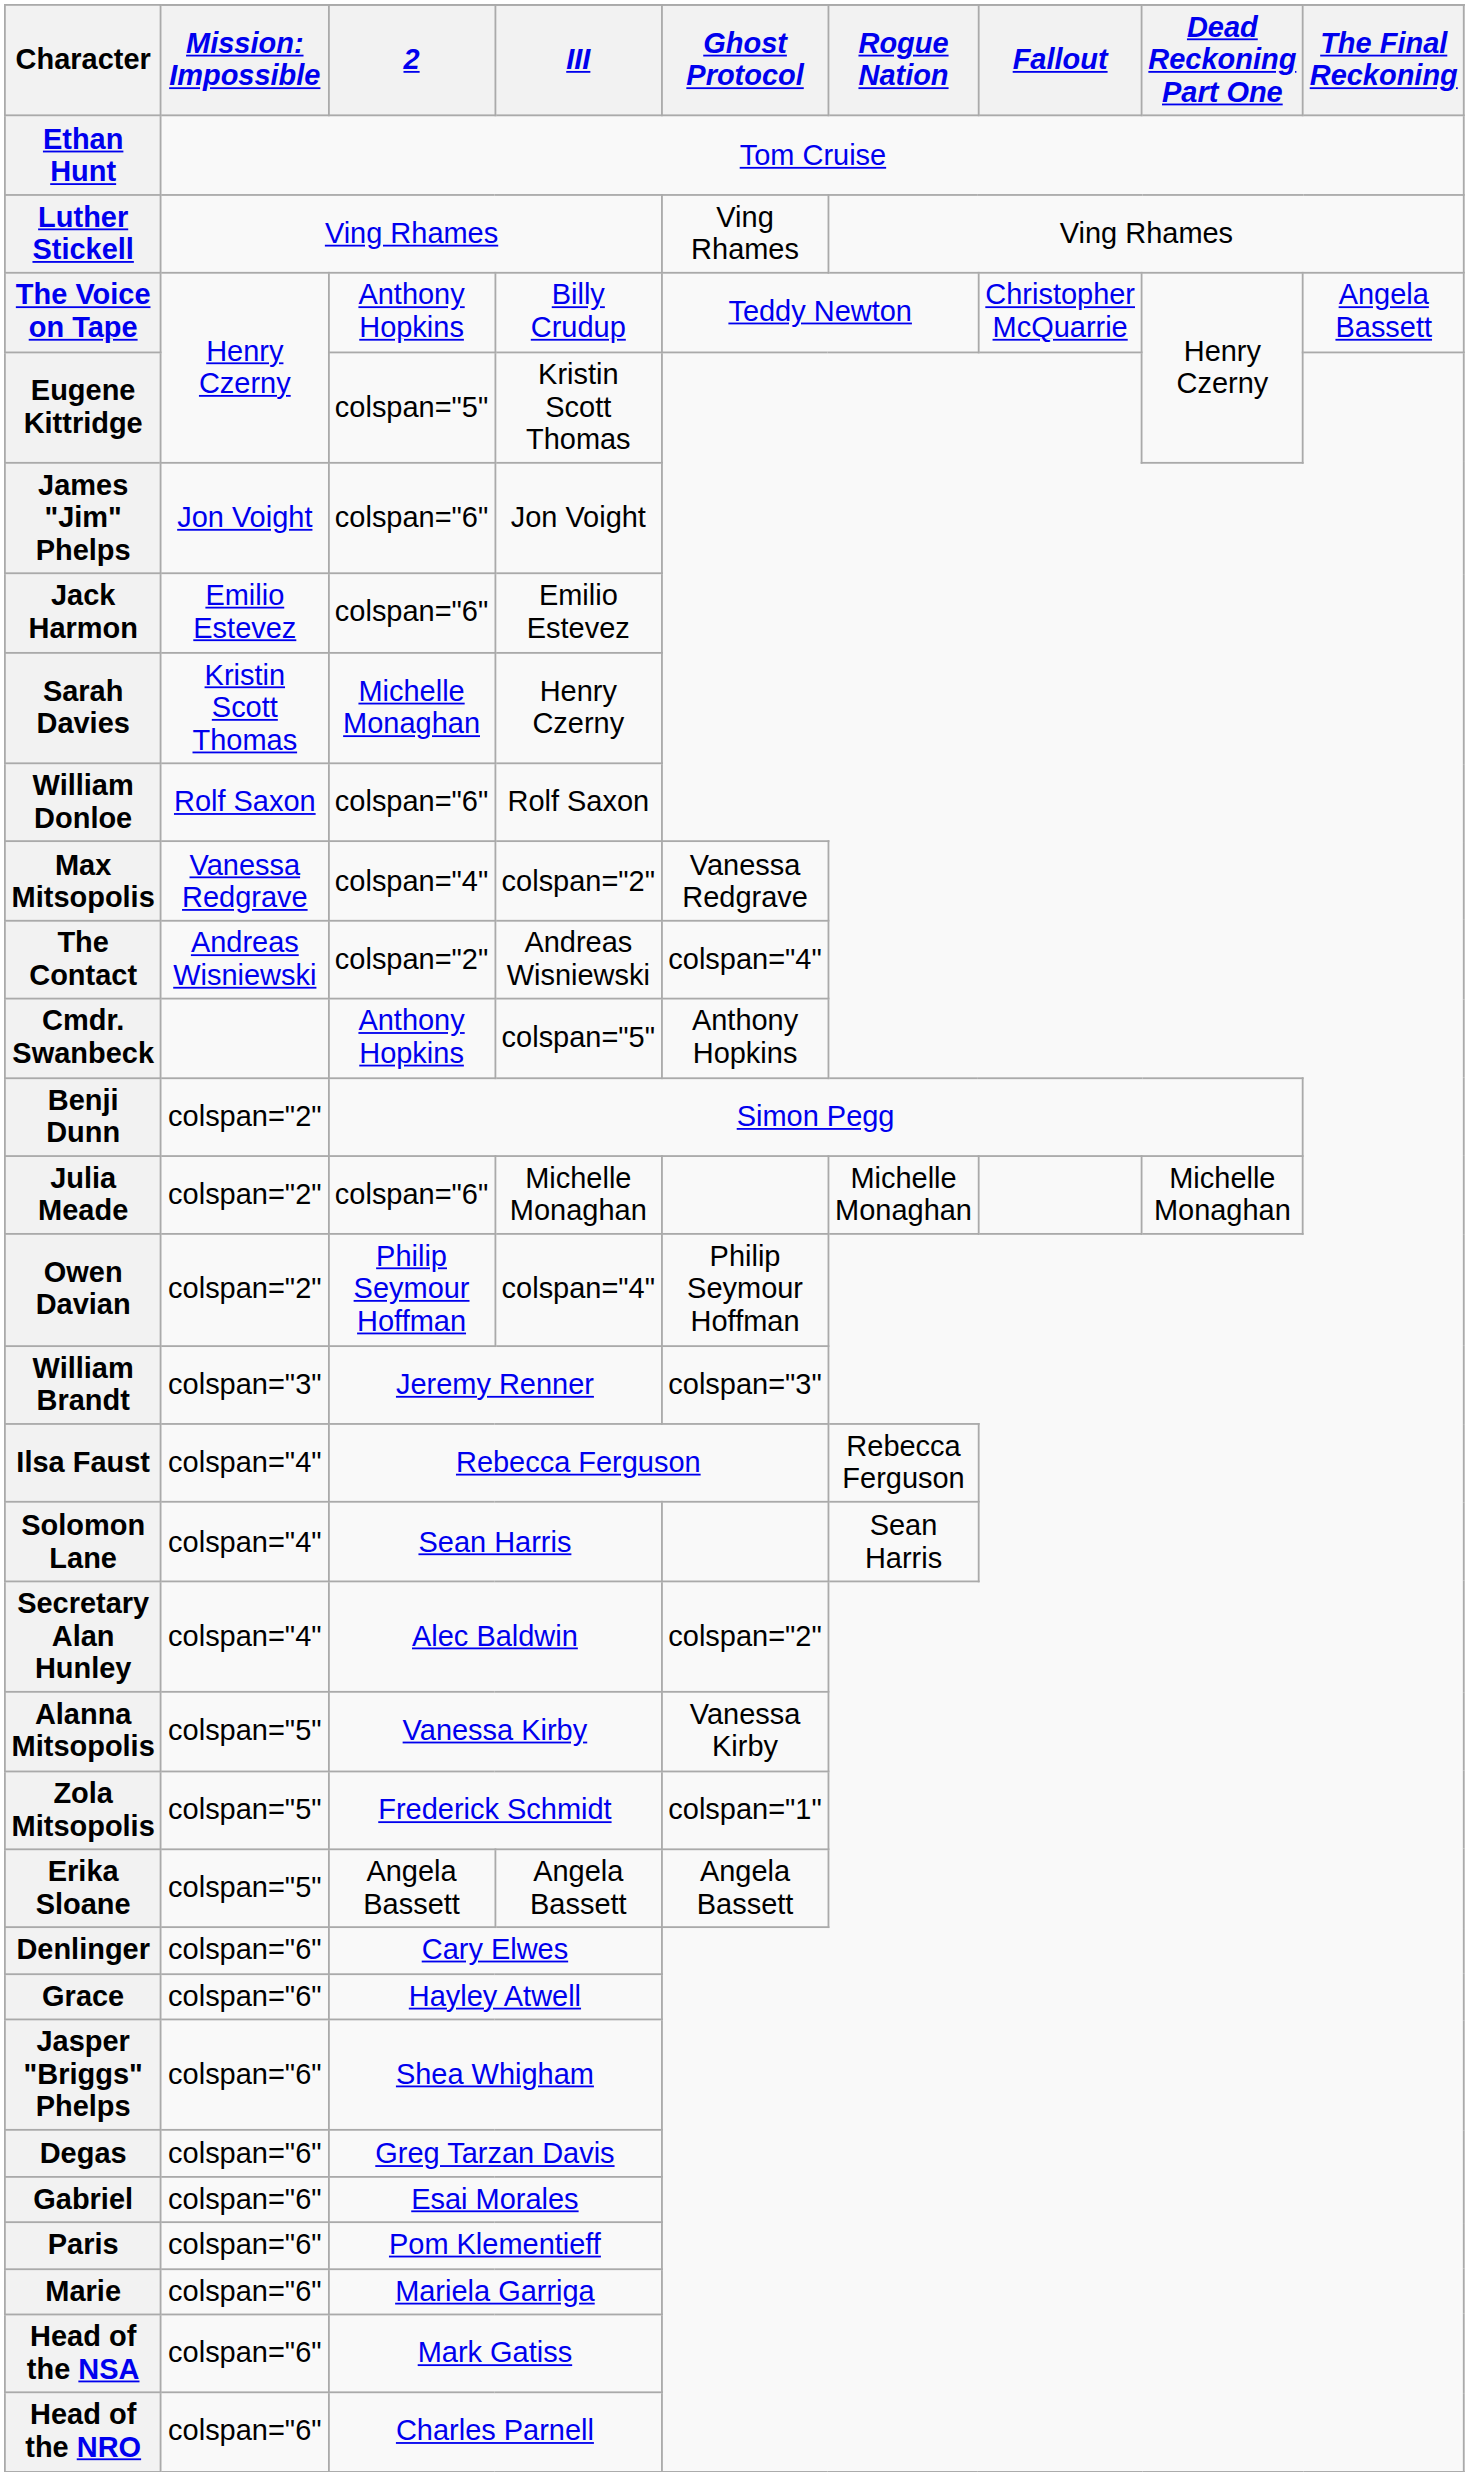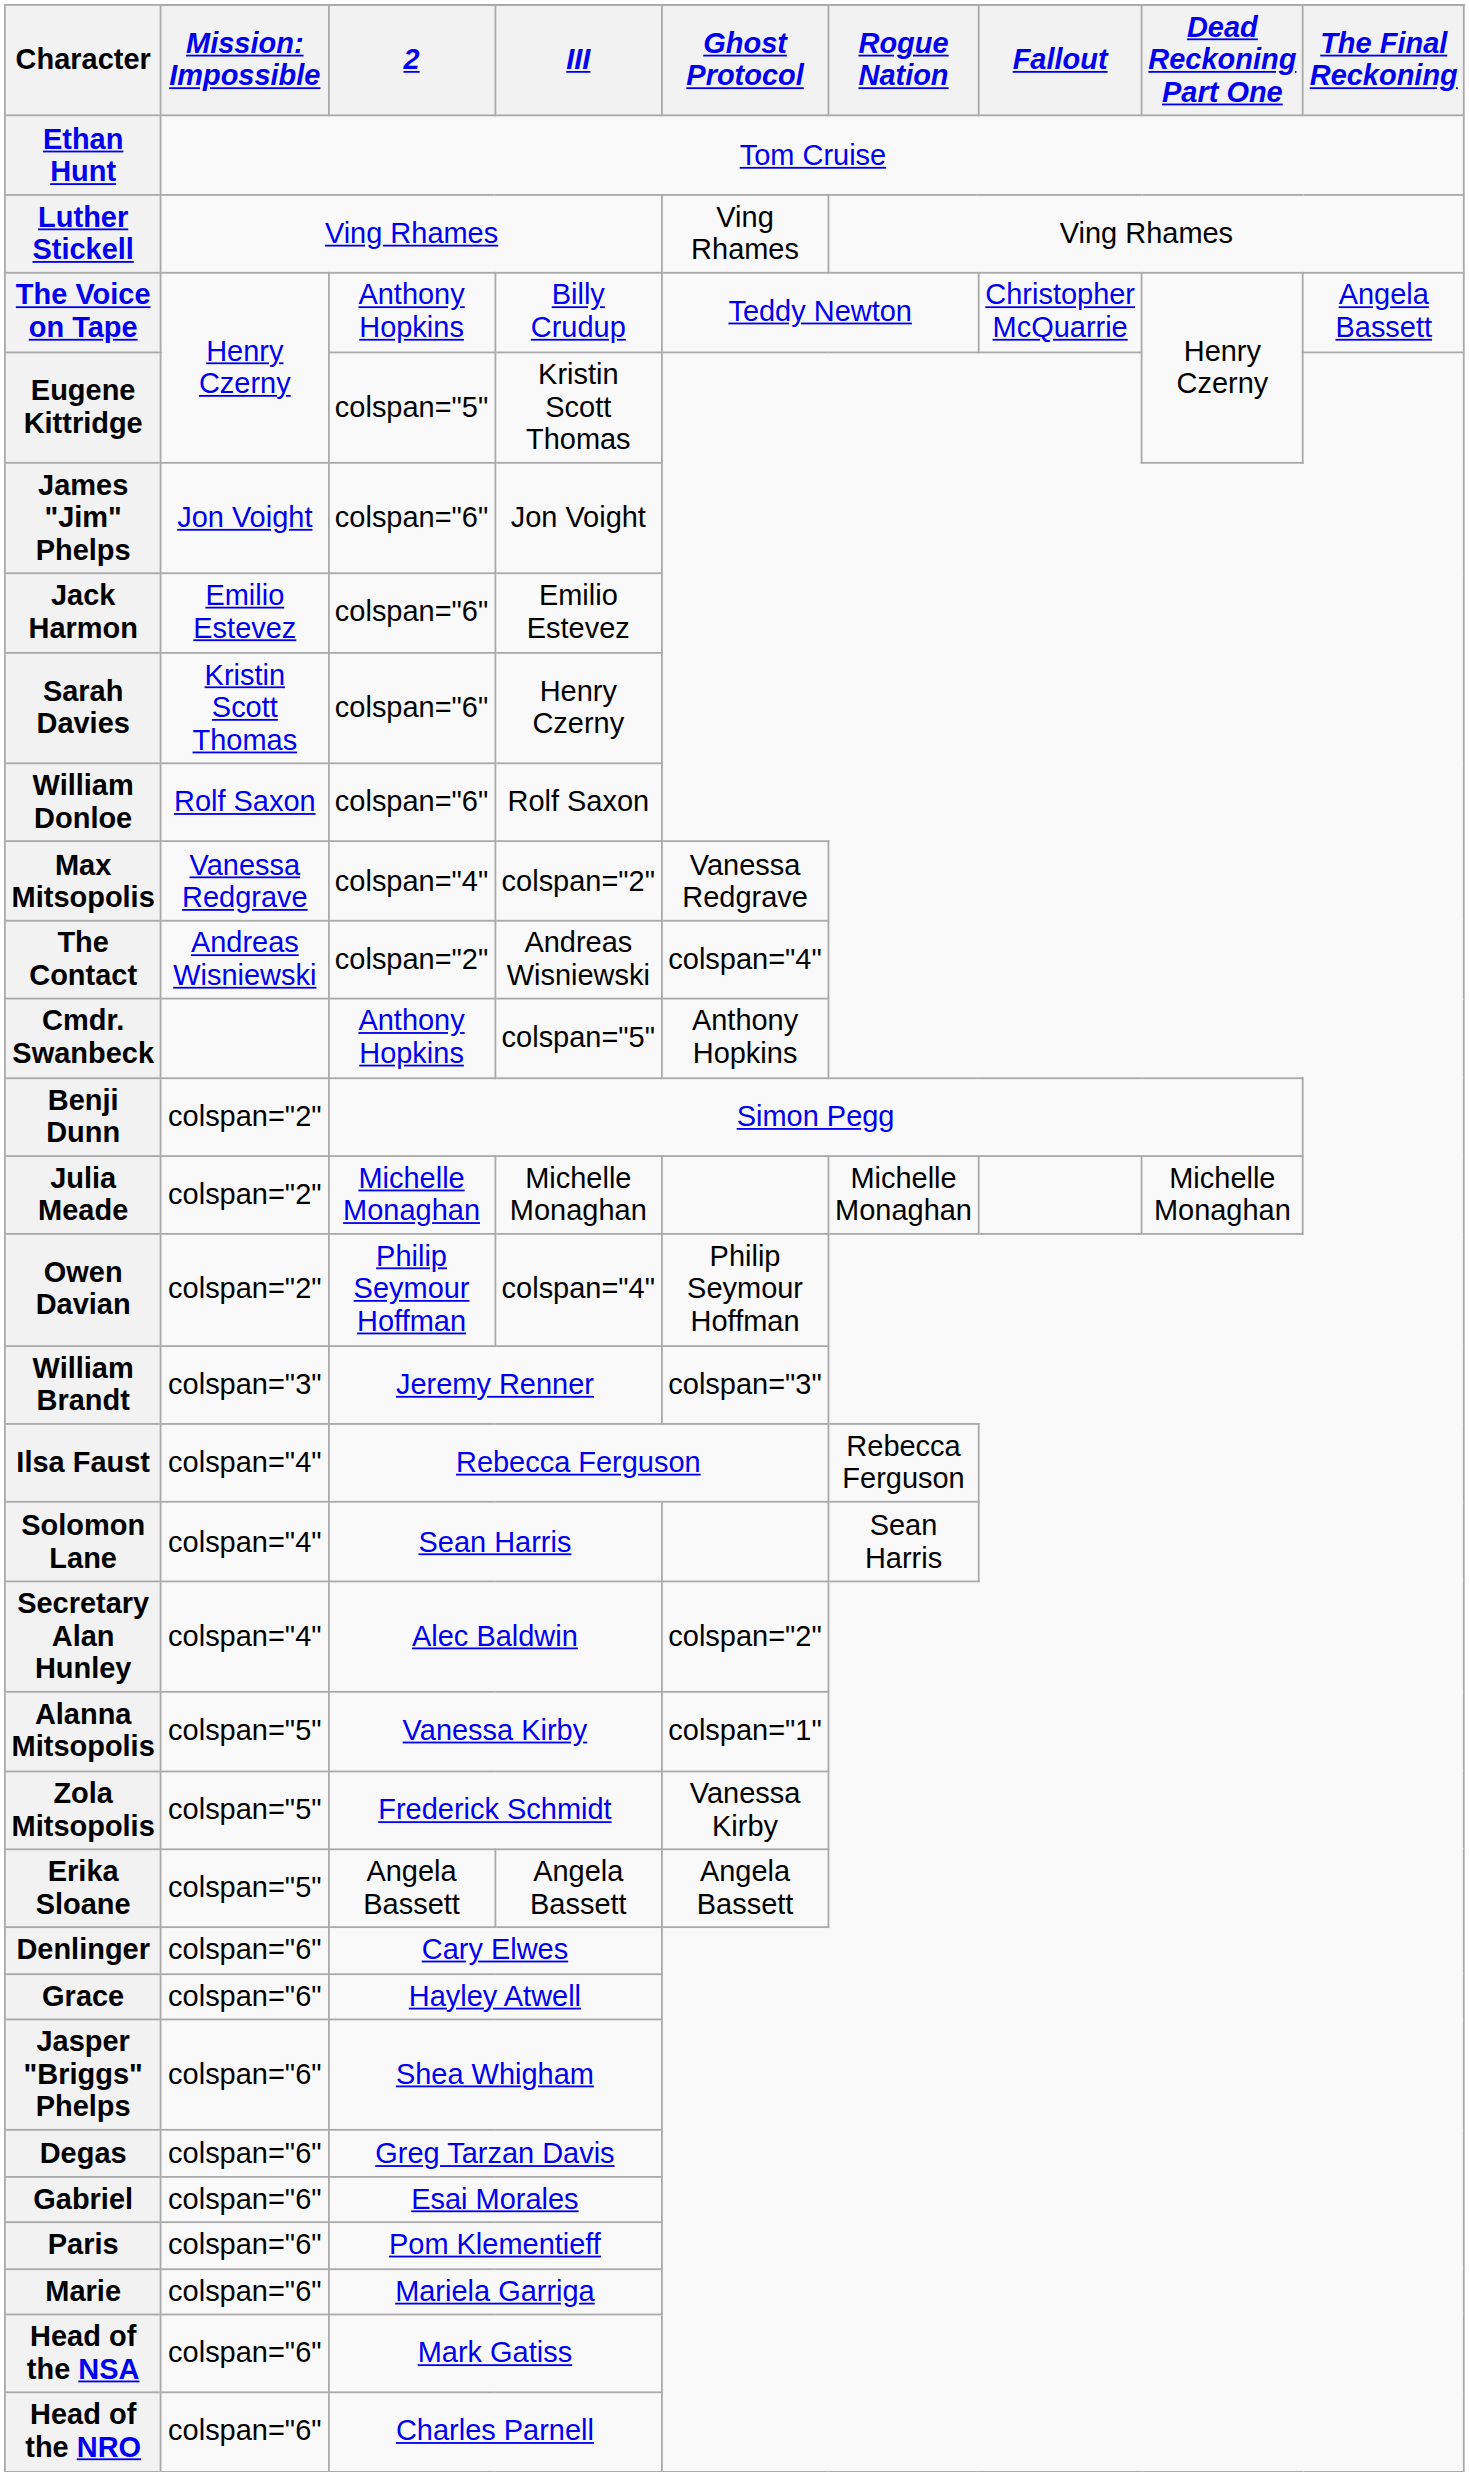(412, 707) Michelle Monaghan -> (412, 707) colspan="6"
(412, 1194) colspan="6" -> (412, 1194) Michelle Monaghan
(745, 1730) Vanessa Kirby -> (745, 1730) colspan="1"
(745, 1809) colspan="1" -> (745, 1809) Vanessa Kirby
